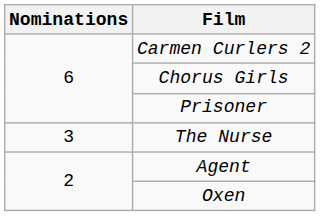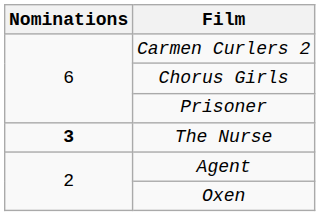(69, 137) normal -> (69, 137) bold
